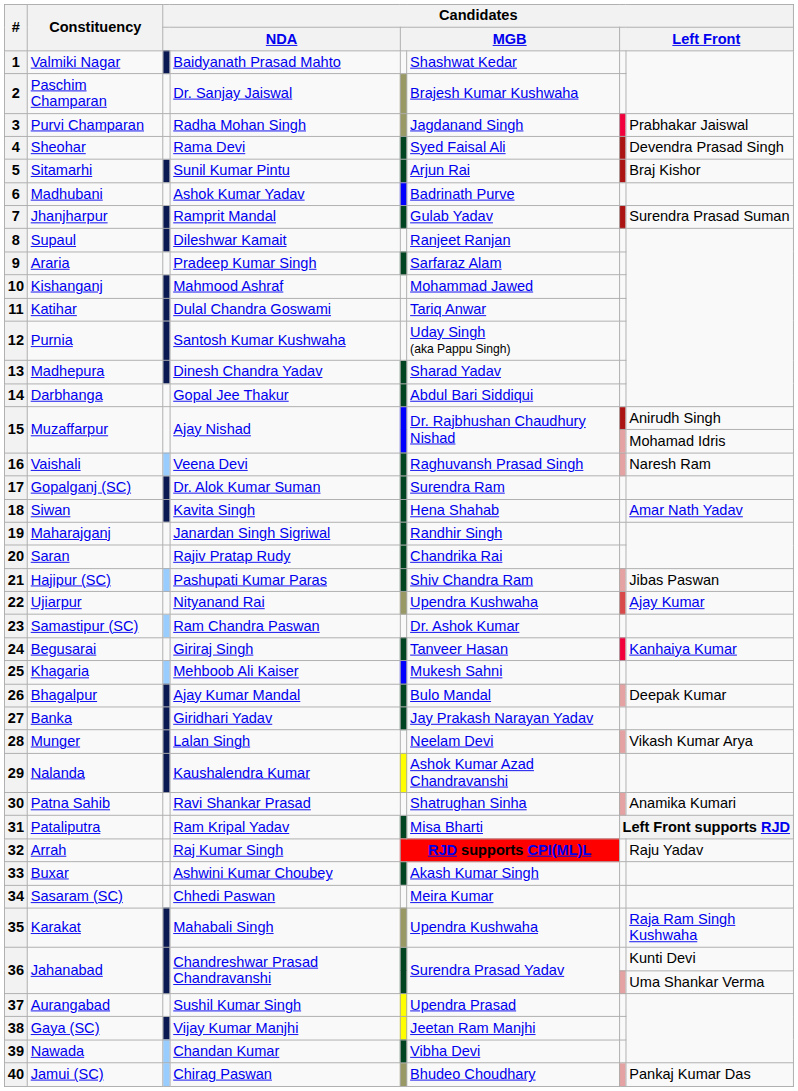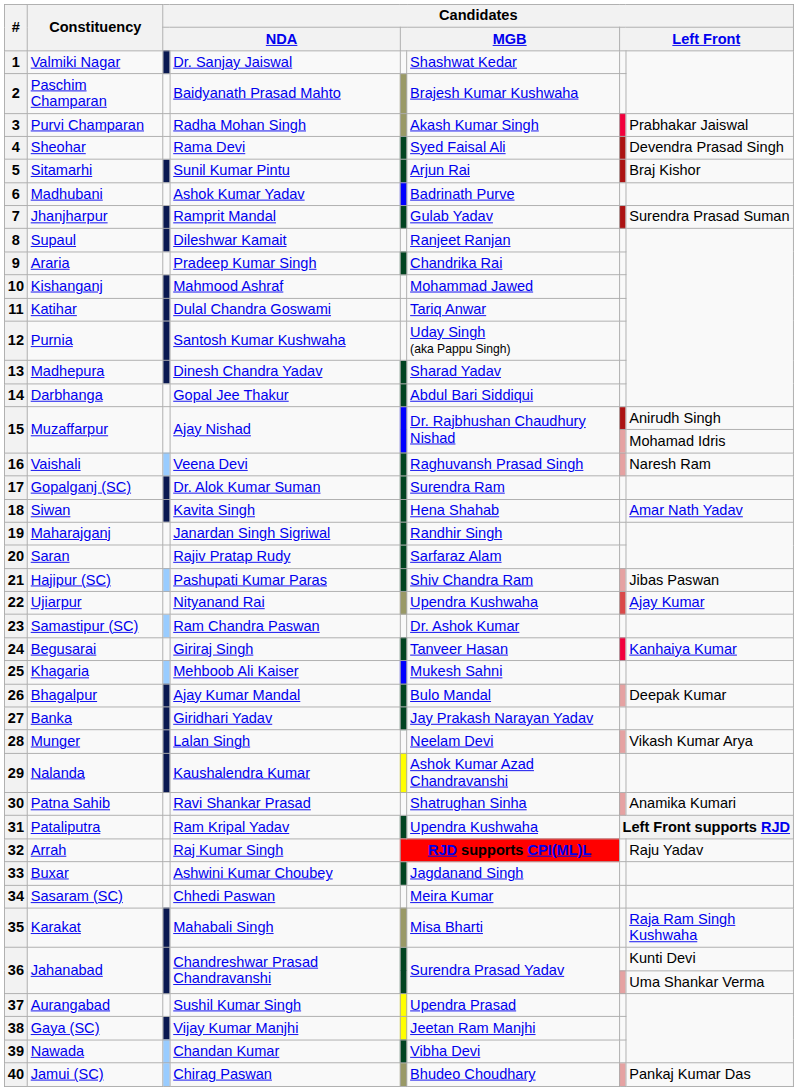(257, 62) Baidyanath Prasad Mahto -> (233, 62) Dr. Sanjay Jaiswal
(233, 93) Dr. Sanjay Jaiswal -> (257, 93) Baidyanath Prasad Mahto
(467, 124) Jagdanand Singh -> (474, 124) Akash Kumar Singh
(456, 263) Sarfaraz Alam -> (456, 263) Chandrika Rai
(456, 556) Chandrika Rai -> (456, 556) Sarfaraz Alam
(447, 827) Misa Bharti -> (474, 827) Upendra Kushwaha
(474, 873) Akash Kumar Singh -> (467, 873) Jagdanand Singh
(474, 927) Upendra Kushwaha -> (447, 927) Misa Bharti
